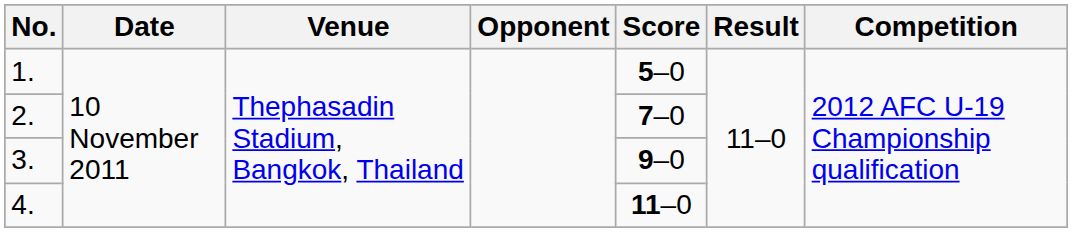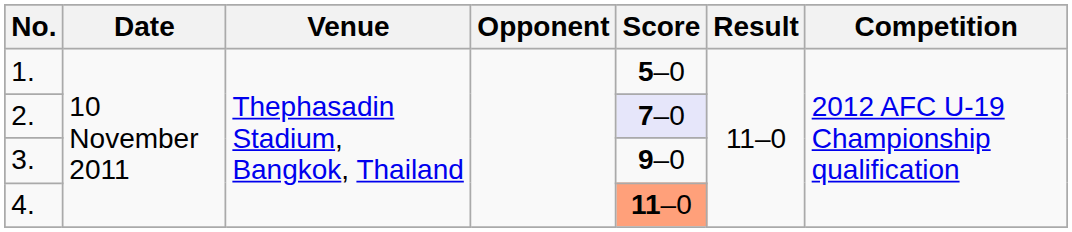(661, 115) no background -> (661, 115) lavender background
(661, 204) no background -> (661, 204) lightsalmon background
